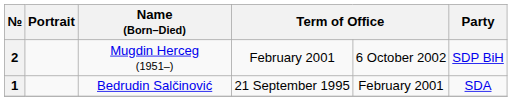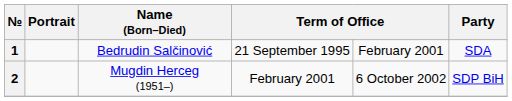rows swapped: (15, 86) <-> (15, 57)
